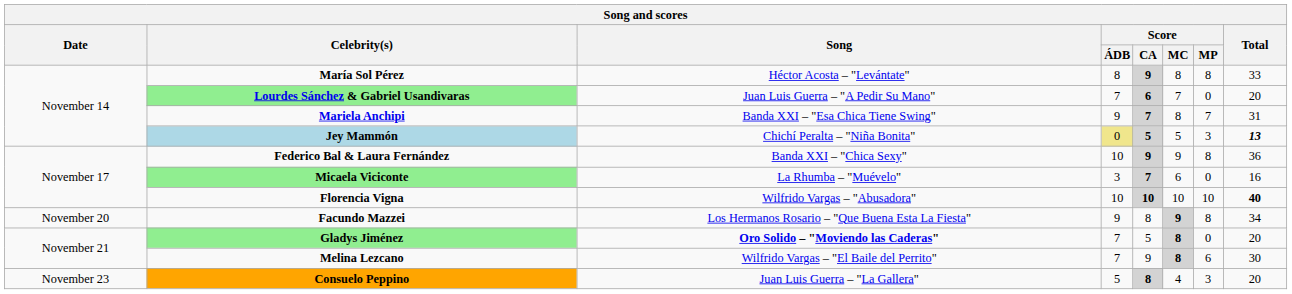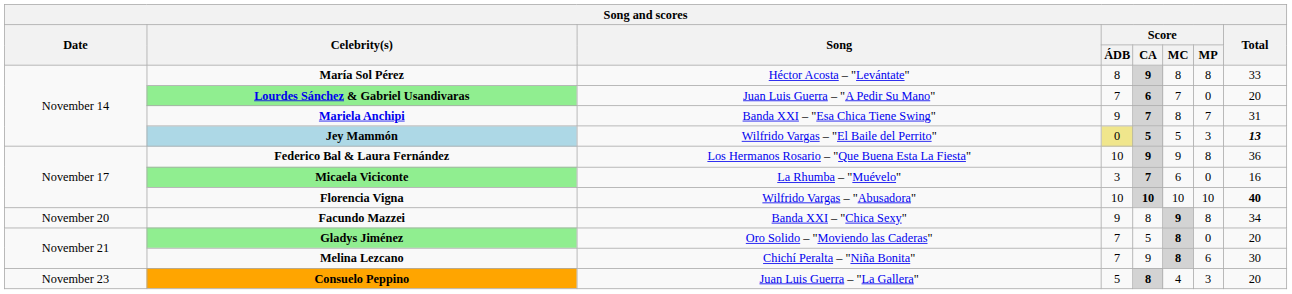(839, 136) Chichí Peralta – "Niña Bonita" -> (839, 136) Wilfrido Vargas – "El Baile del Perrito"
(839, 156) Banda XXI – "Chica Sexy" -> (839, 156) Los Hermanos Rosario – "Que Buena Esta La Fiesta"
(839, 217) Los Hermanos Rosario – "Que Buena Esta La Fiesta" -> (839, 217) Banda XXI – "Chica Sexy"
(839, 238) bold -> (839, 238) normal
(839, 258) Wilfrido Vargas – "El Baile del Perrito" -> (839, 258) Chichí Peralta – "Niña Bonita"
